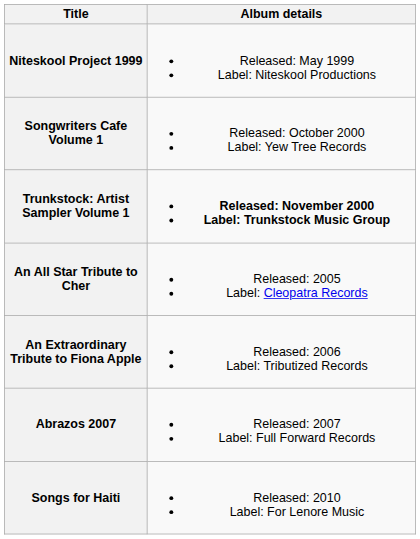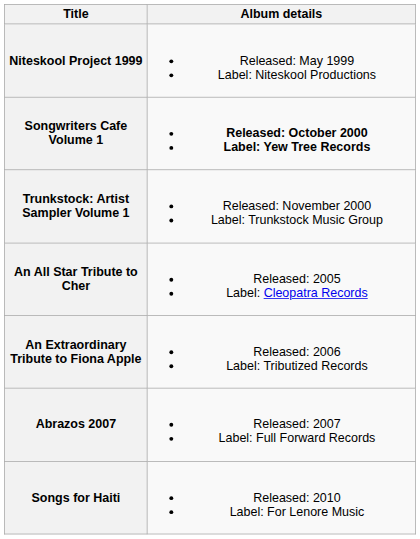(281, 140) normal -> (281, 140) bold
(281, 213) bold -> (281, 213) normal
